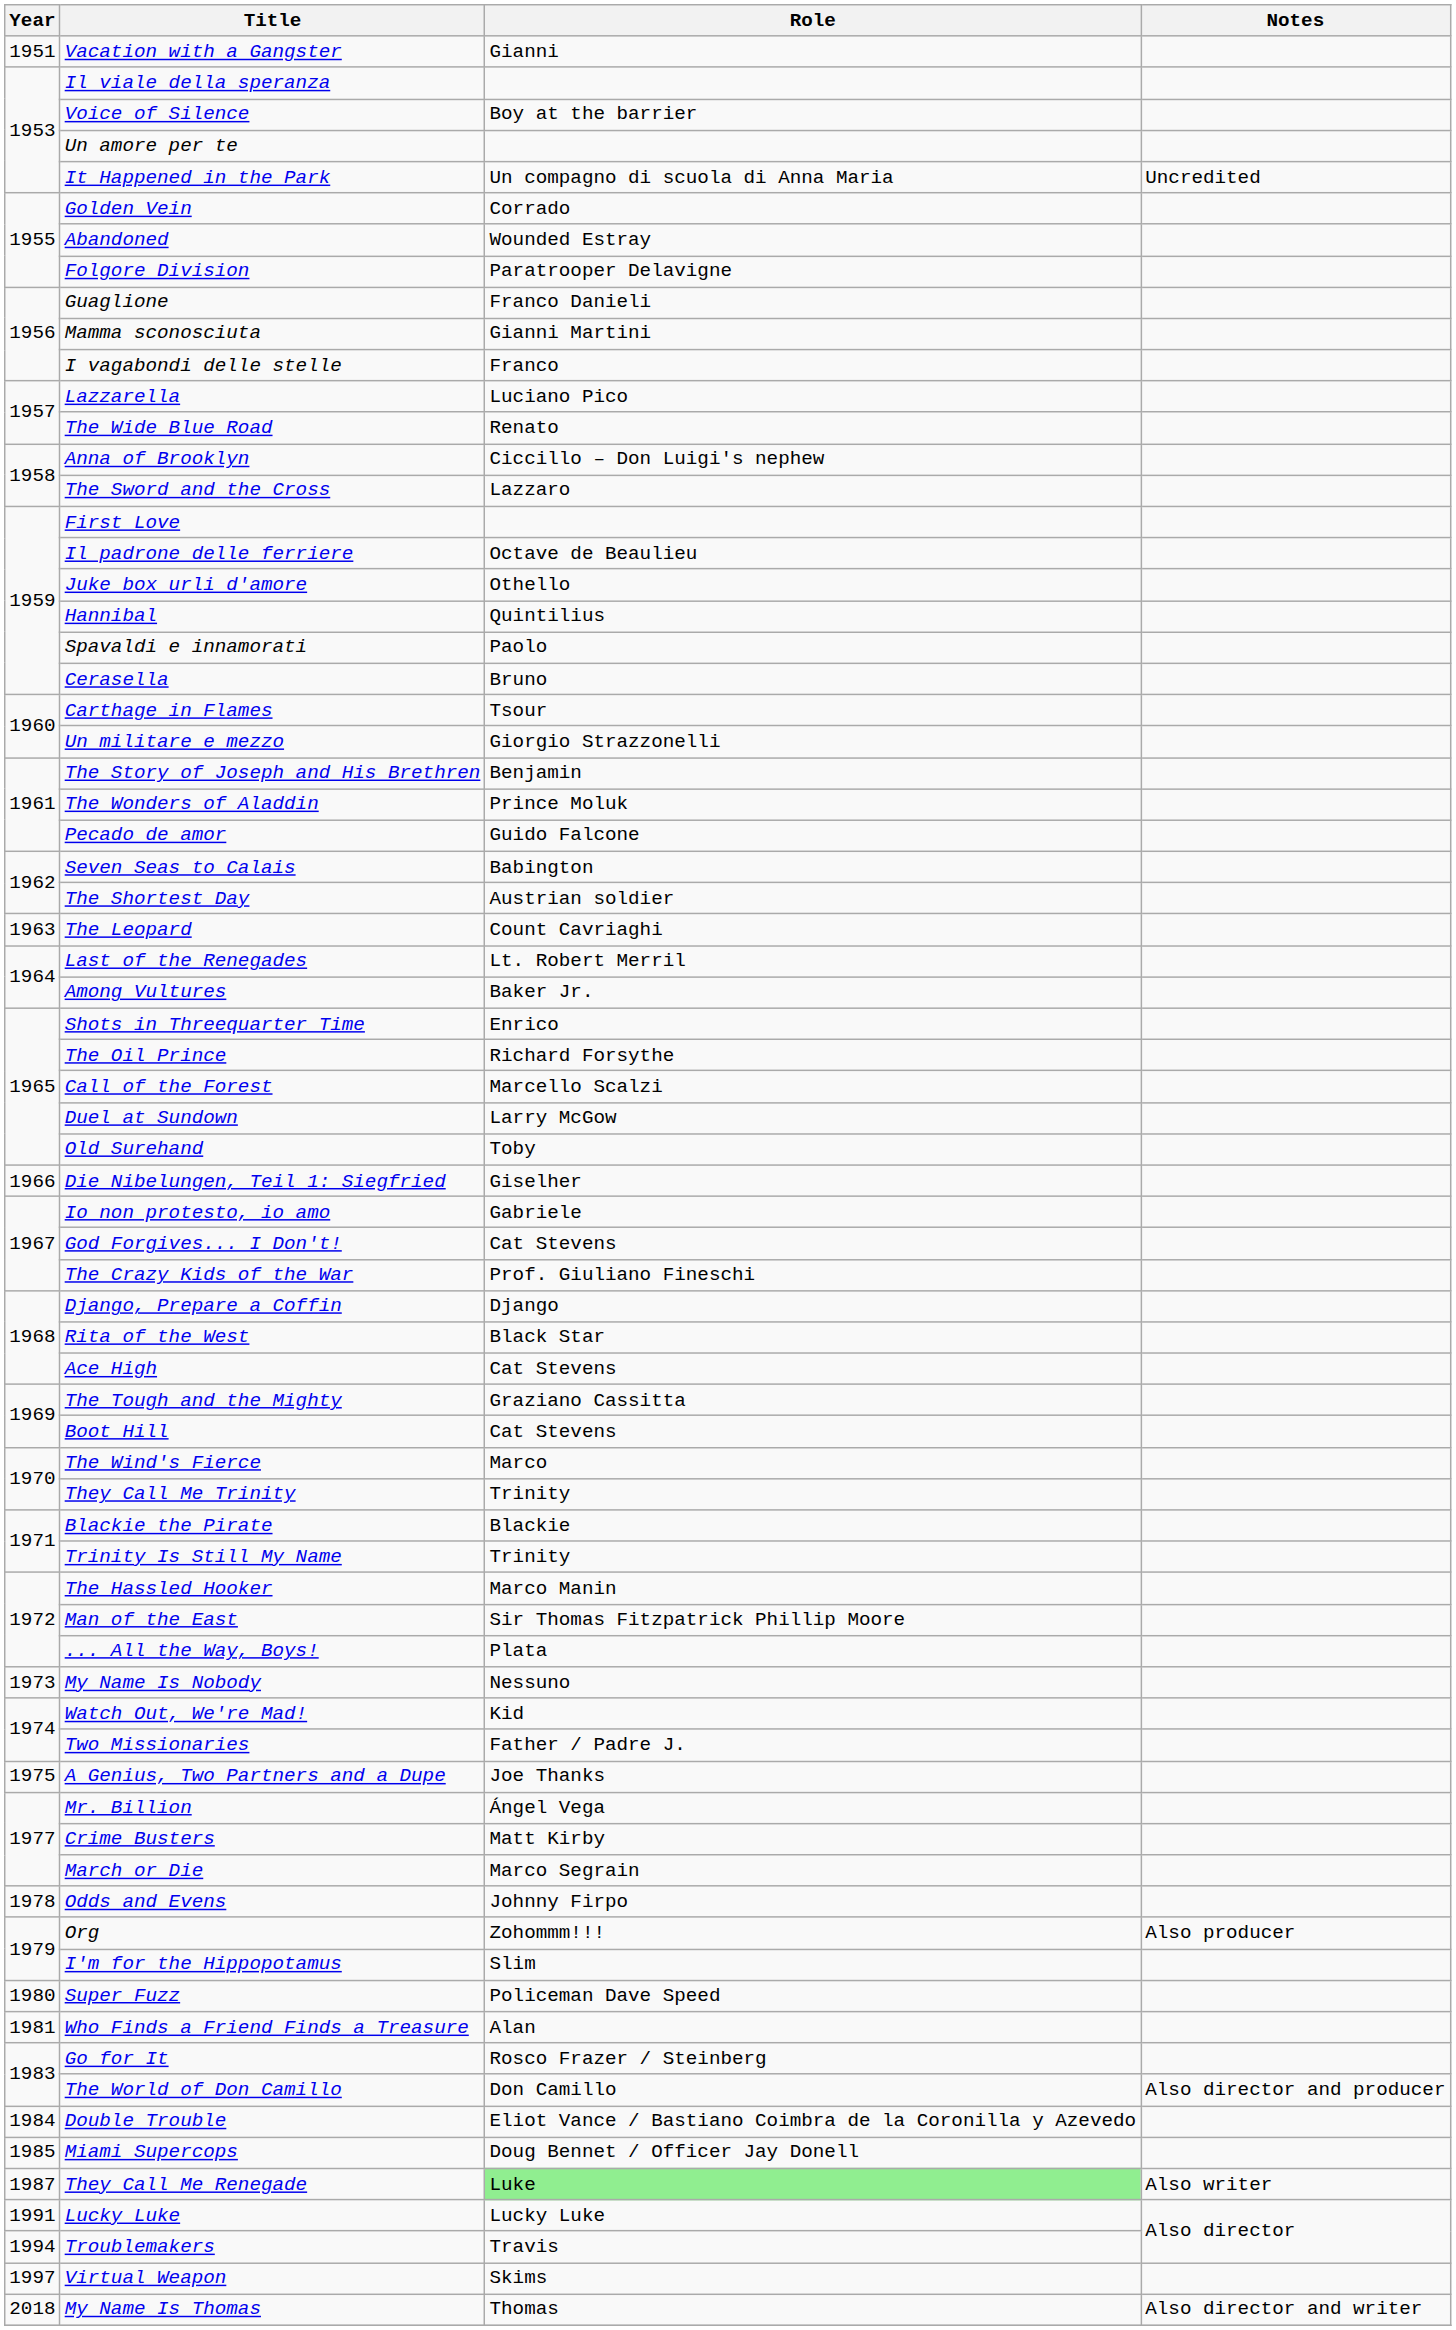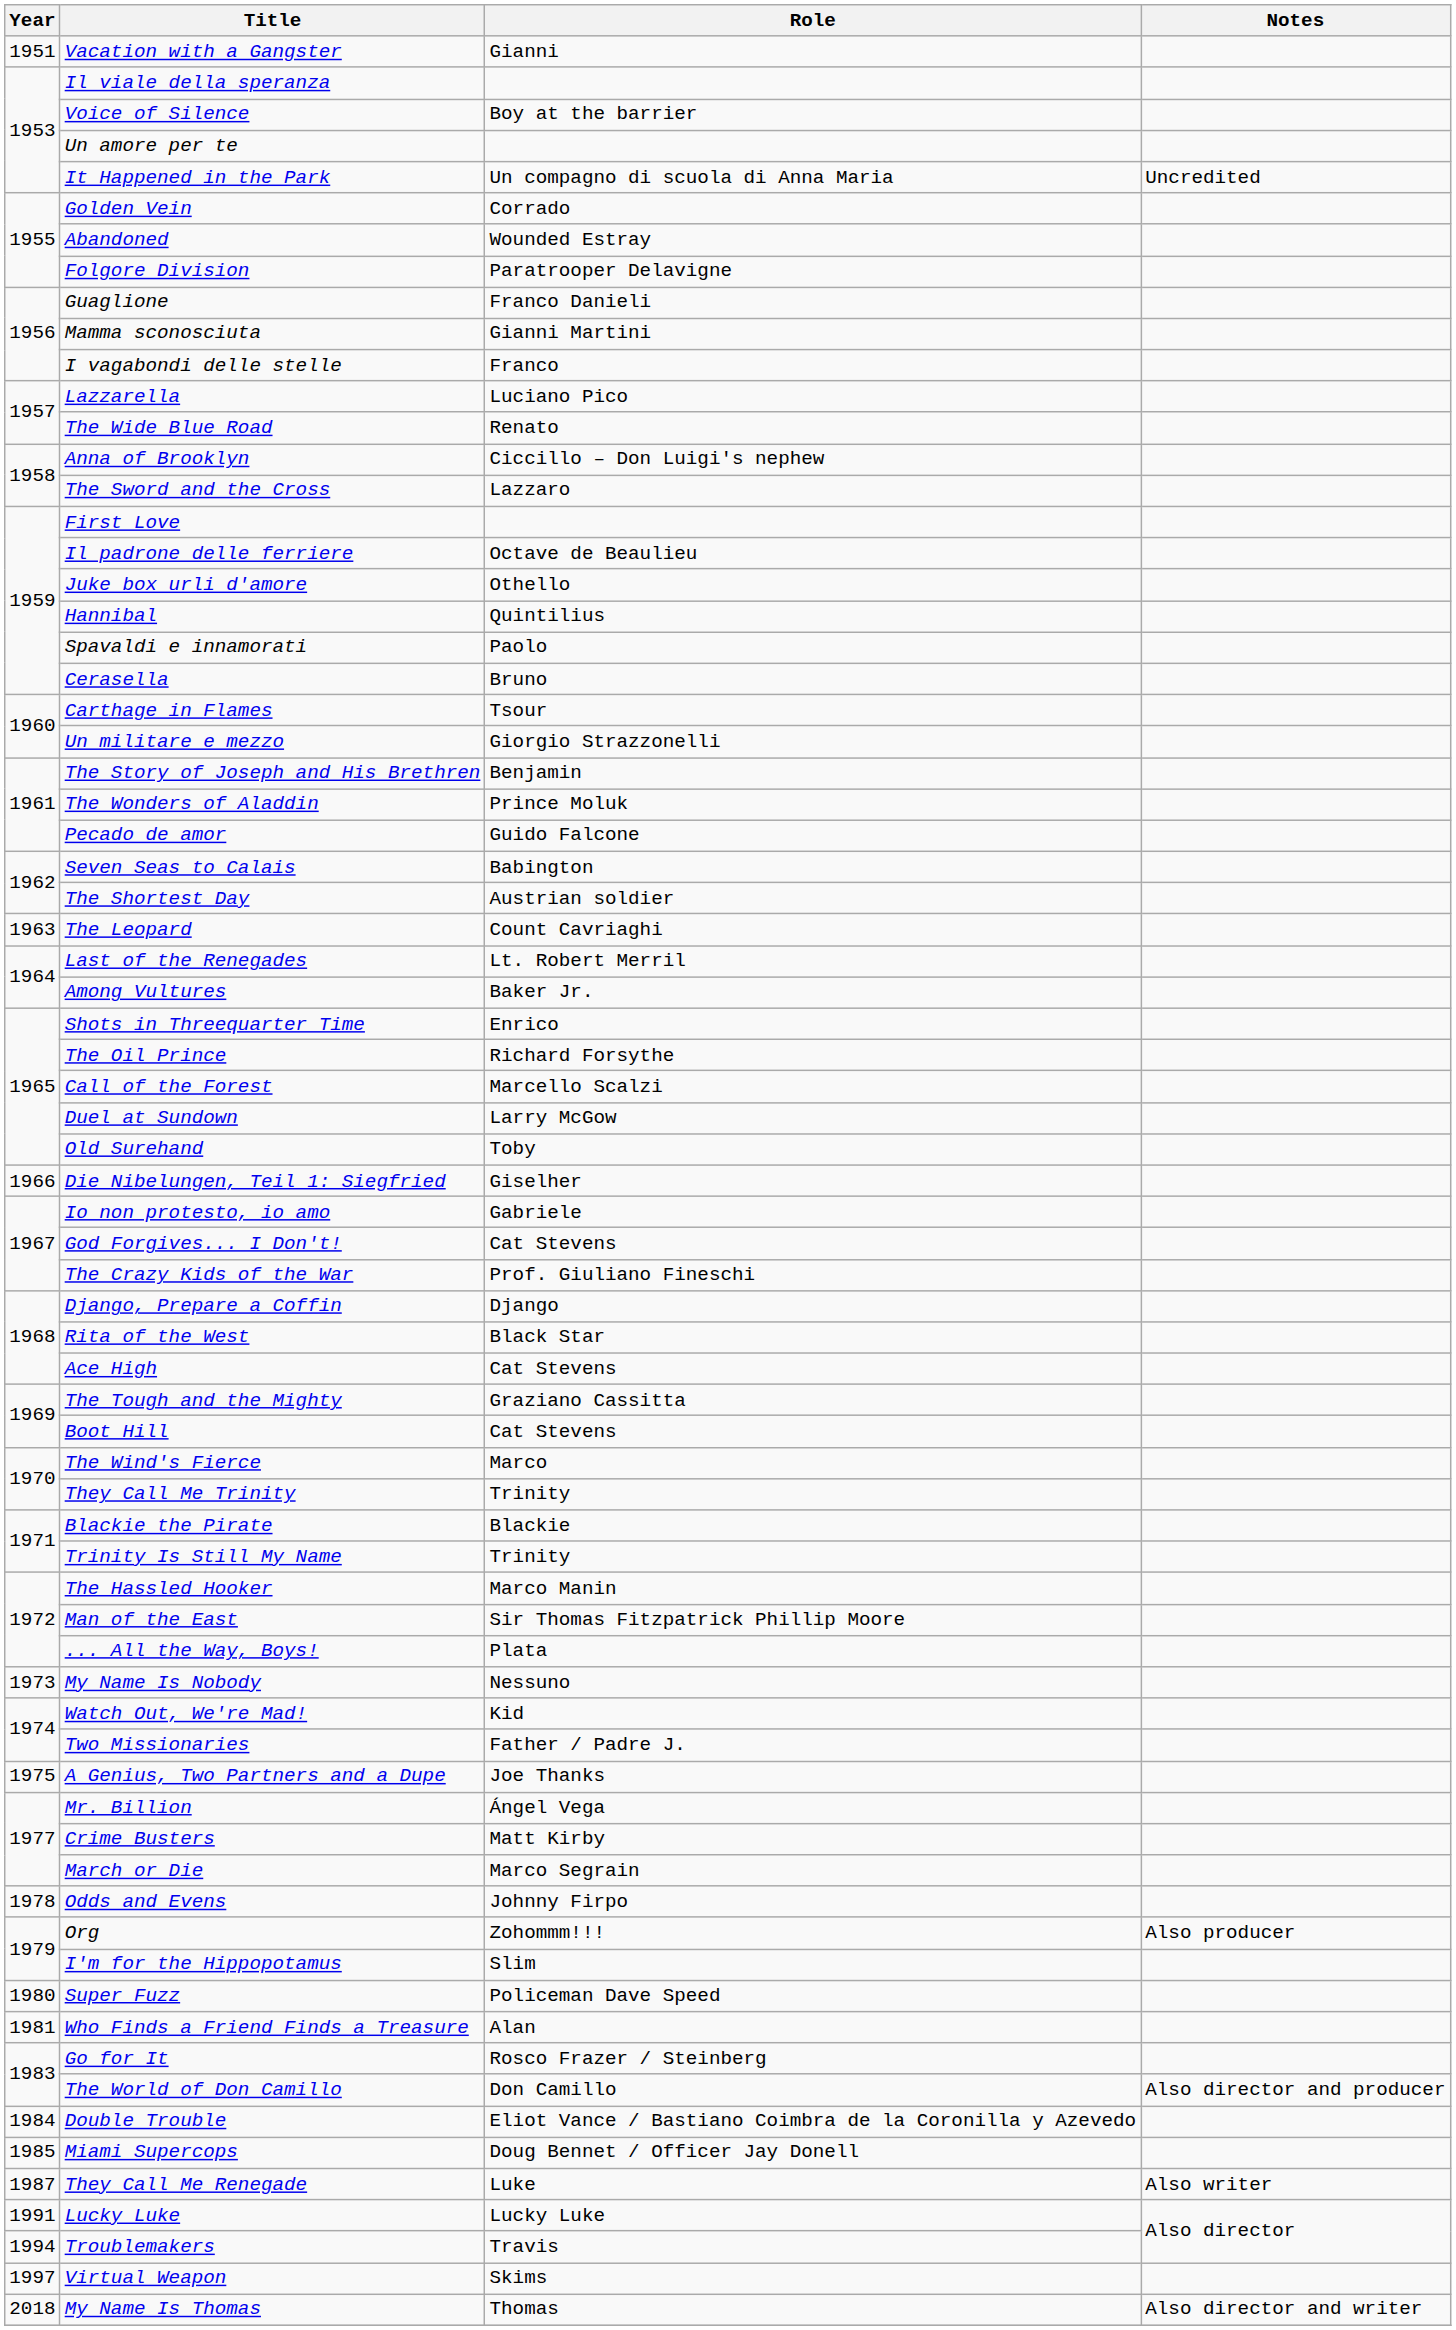(513, 2184) lightgreen background -> (513, 2184) no background
